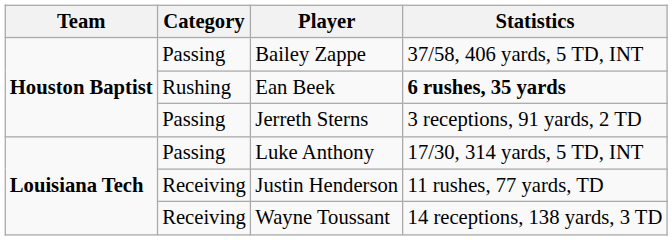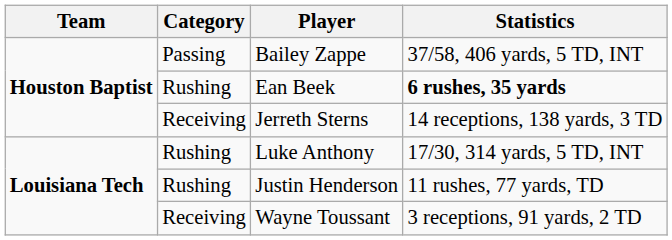(194, 119) Passing -> (204, 119) Receiving
(525, 119) 3 receptions, 91 yards, 2 TD -> (535, 119) 14 receptions, 138 yards, 3 TD
(194, 152) Passing -> (197, 152) Rushing
(204, 185) Receiving -> (197, 185) Rushing
(535, 217) 14 receptions, 138 yards, 3 TD -> (525, 217) 3 receptions, 91 yards, 2 TD
